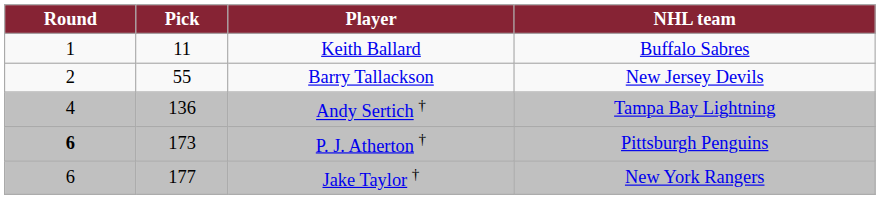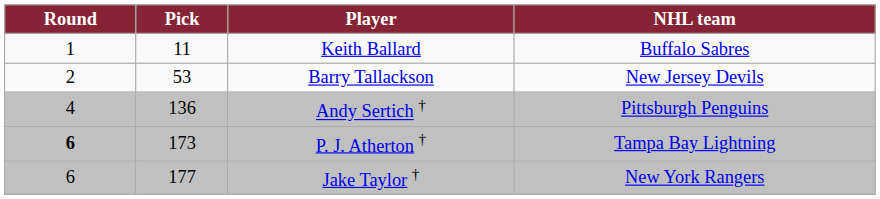(182, 77) 55 -> (182, 77) 53
(695, 109) Tampa Bay Lightning -> (695, 109) Pittsburgh Penguins
(695, 143) Pittsburgh Penguins -> (695, 143) Tampa Bay Lightning
